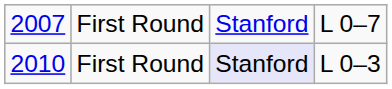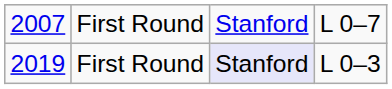(38, 63) 2010 -> (38, 63) 2019
